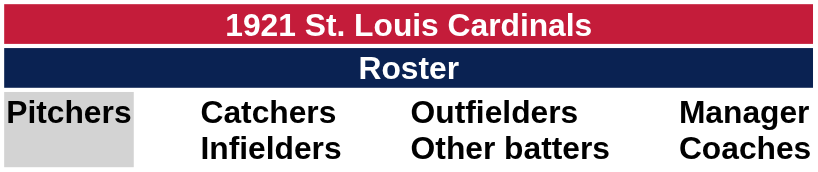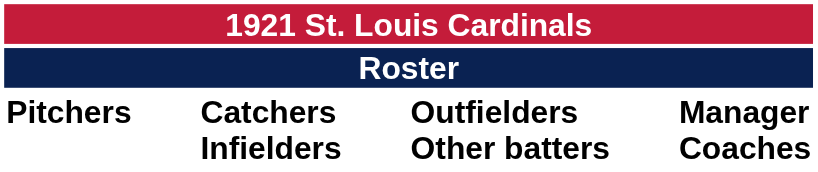(69, 112) lightgrey background -> (69, 112) no background
